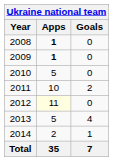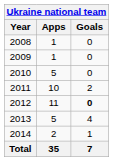(54, 42) bold -> (54, 42) normal
(54, 57) bold -> (54, 57) normal
(54, 103) lightyellow background -> (54, 103) no background
(90, 103) normal -> (90, 103) bold
